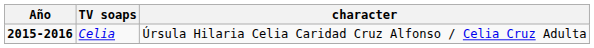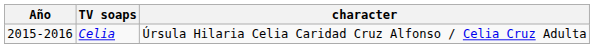(40, 34) bold -> (40, 34) normal
